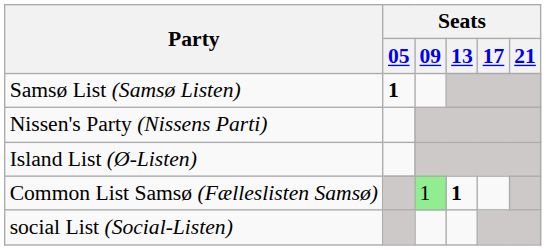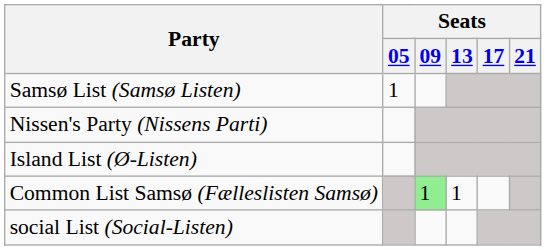(393, 90) bold -> (393, 90) normal
(457, 192) bold -> (457, 192) normal
